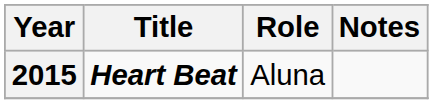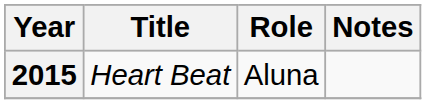(164, 74) bold -> (160, 74) normal
